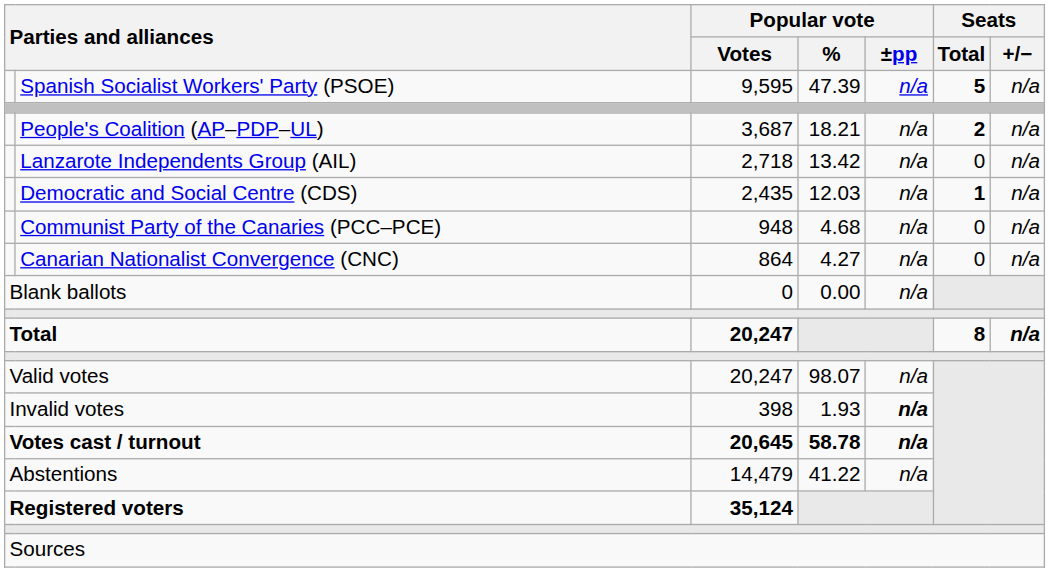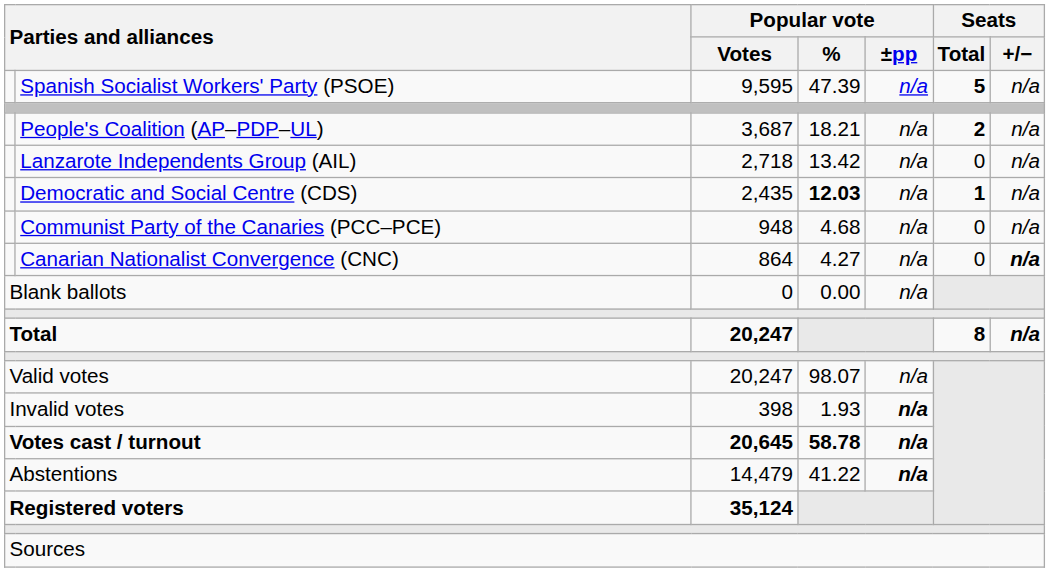(835, 194) normal -> (835, 194) bold
(1026, 259) normal -> (1025, 259) bold
(914, 474) normal -> (913, 474) bold
